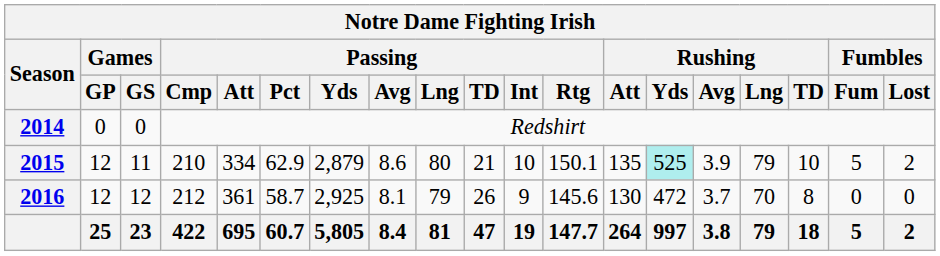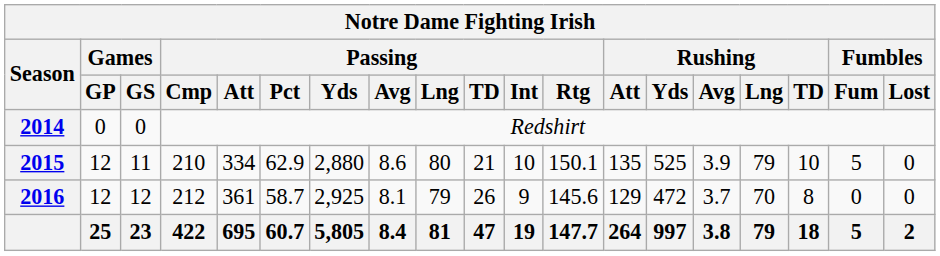(339, 162) 2,879 -> (339, 162) 2,880
(670, 162) paleturquoise background -> (670, 162) no background
(909, 162) 2 -> (909, 162) 0
(625, 197) 130 -> (625, 197) 129
